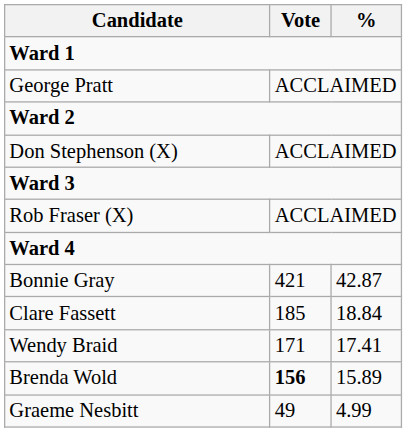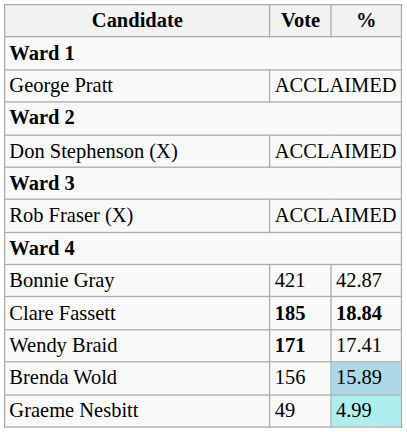(290, 313) normal -> (290, 313) bold
(359, 313) normal -> (359, 313) bold
(290, 345) normal -> (290, 345) bold
(290, 378) bold -> (290, 378) normal
(359, 378) no background -> (359, 378) lightblue background
(354, 410) no background -> (354, 410) paleturquoise background
